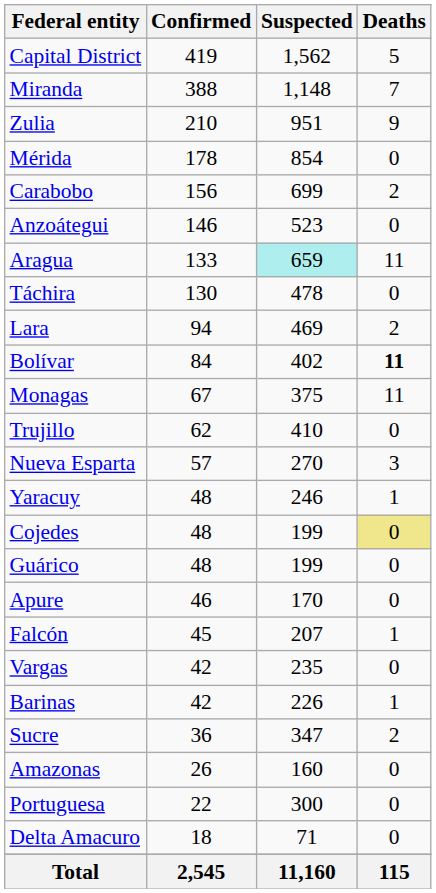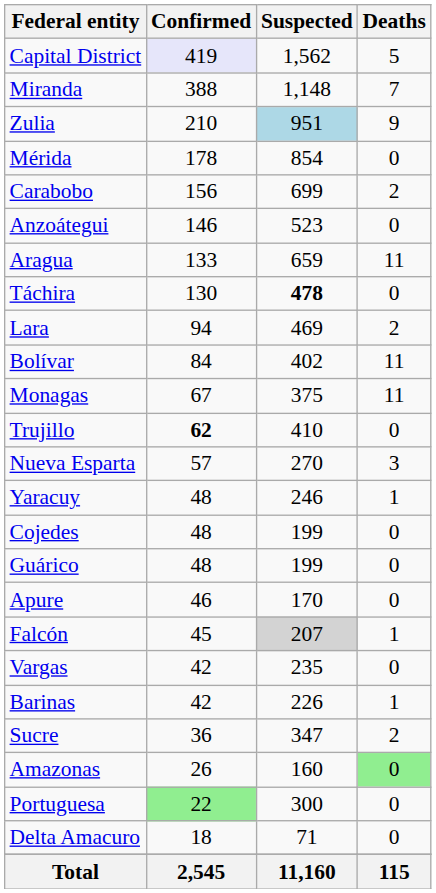(201, 55) no background -> (201, 55) lavender background
(307, 123) no background -> (307, 123) lightblue background
(307, 259) paleturquoise background -> (307, 259) no background
(307, 293) normal -> (307, 293) bold
(394, 361) bold -> (394, 361) normal
(201, 429) normal -> (201, 429) bold
(394, 531) khaki background -> (394, 531) no background
(307, 633) no background -> (307, 633) lightgrey background
(394, 769) no background -> (394, 769) lightgreen background
(201, 803) no background -> (201, 803) lightgreen background
